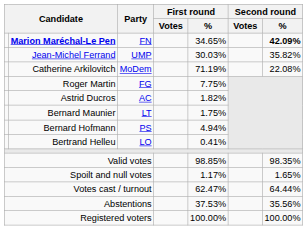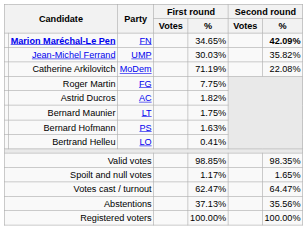(213, 127) 4.94% -> (213, 127) 1.63%
(285, 189) 64.44% -> (285, 189) 64.47%
(211, 204) 37.53% -> (211, 204) 37.13%
